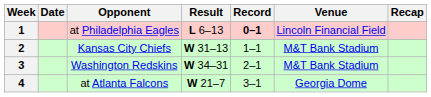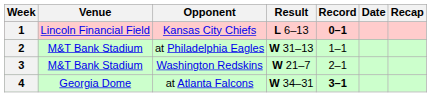columns swapped: (53, 13) <-> (331, 13)
(124, 30) at Philadelphia Eagles -> (210, 30) Kansas City Chiefs
(124, 48) Kansas City Chiefs -> (210, 48) at Philadelphia Eagles
(206, 65) W 34–31 -> (291, 65) W 21–7
(206, 83) W 21–7 -> (291, 83) W 34–31
(252, 83) normal -> (338, 83) bold
